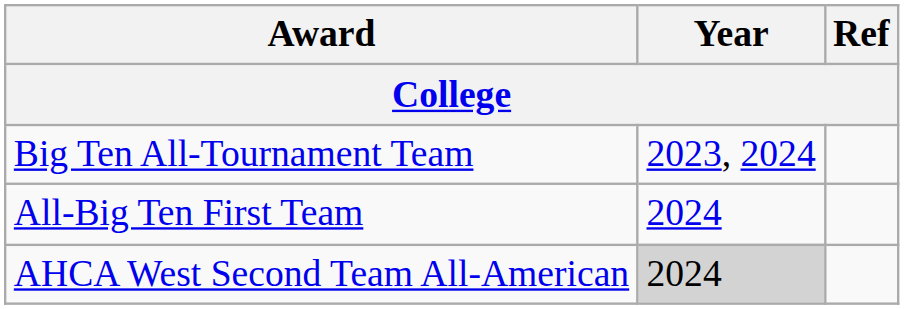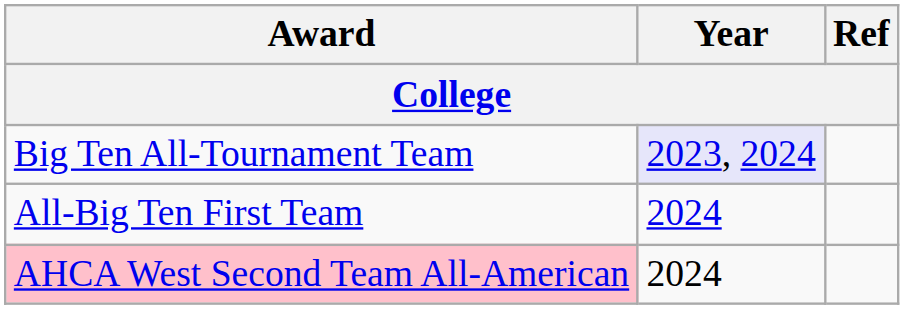(731, 153) no background -> (731, 153) lavender background
(322, 272) no background -> (322, 272) pink background
(684, 272) lightgrey background -> (684, 272) no background
